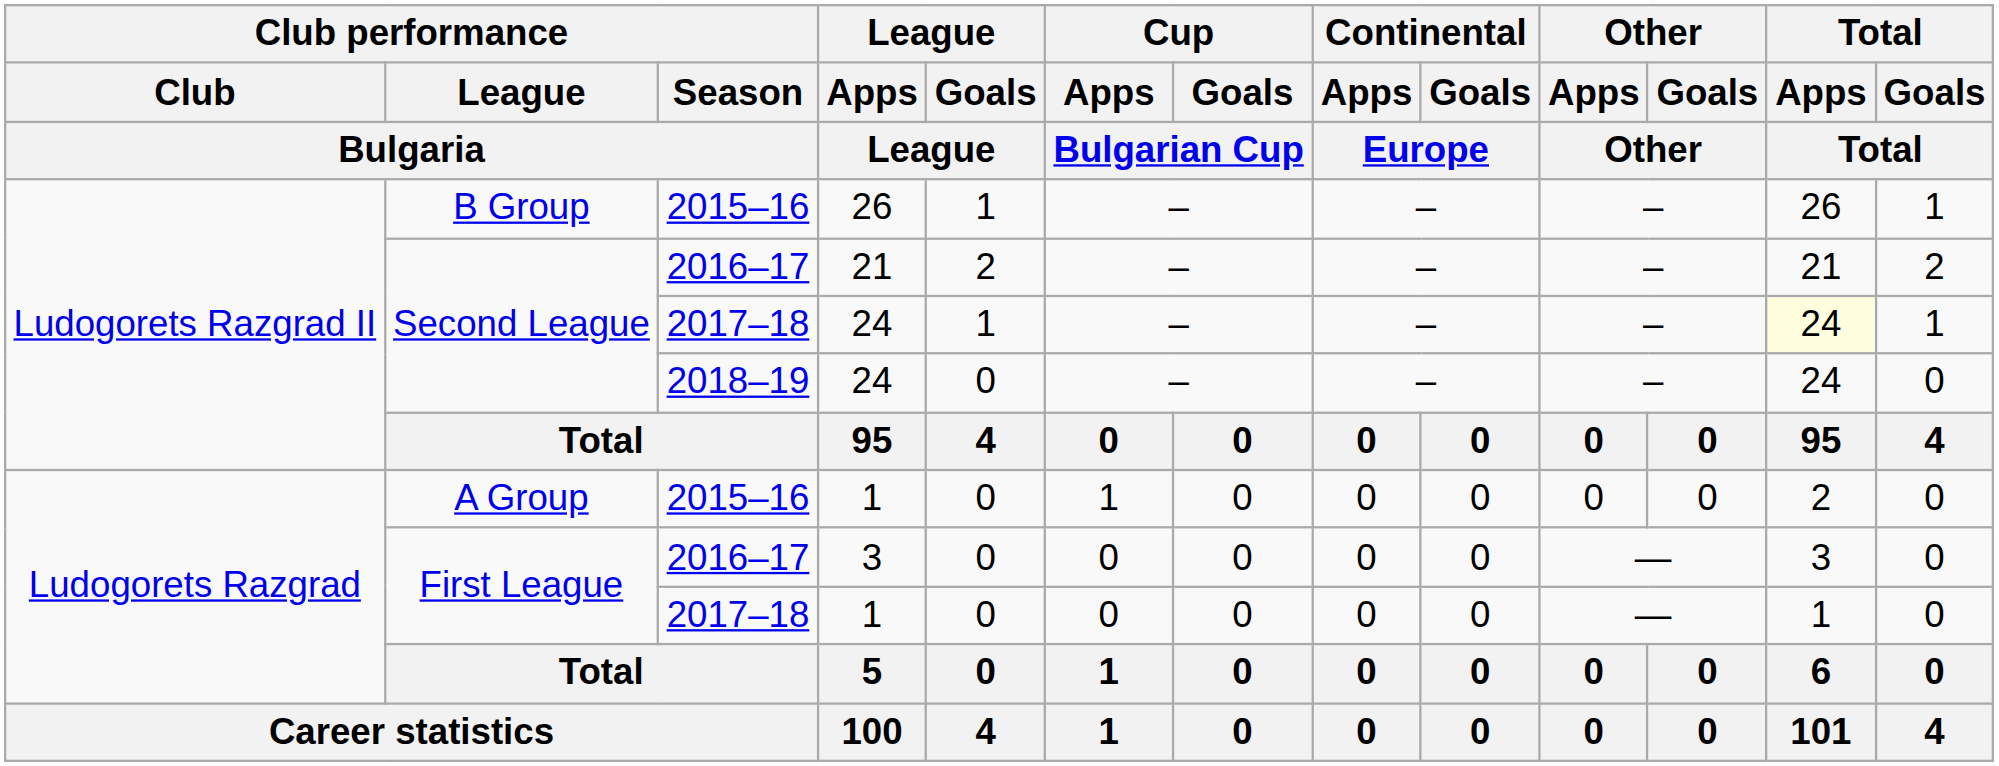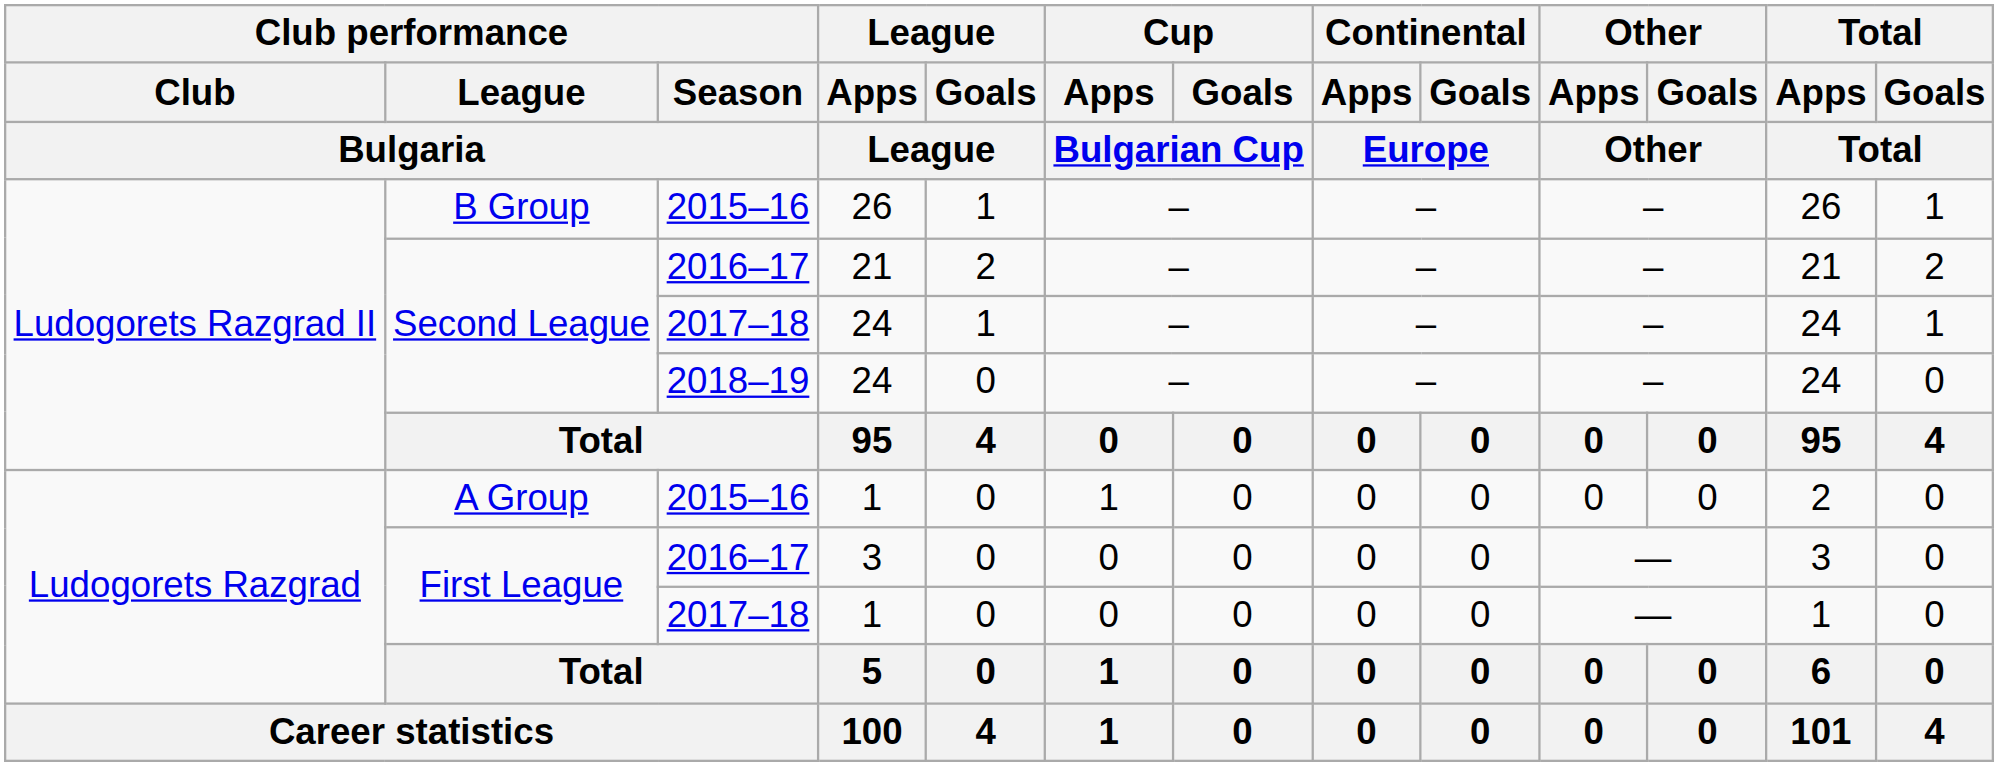(1821, 324) lightyellow background -> (1821, 324) no background
